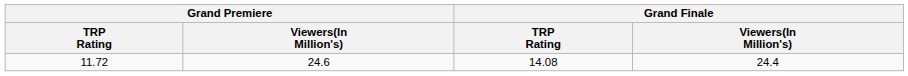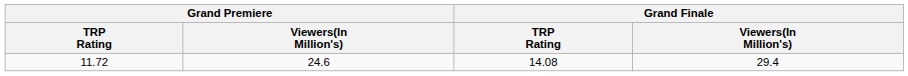(768, 62) 24.4 -> (768, 62) 29.4
